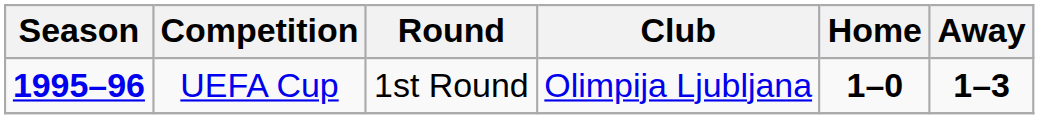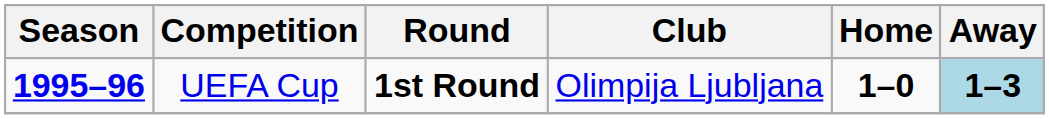(451, 85) normal -> (457, 85) bold
(982, 85) no background -> (993, 85) lightblue background
